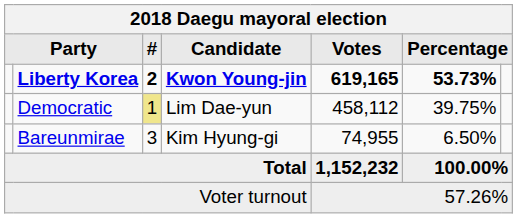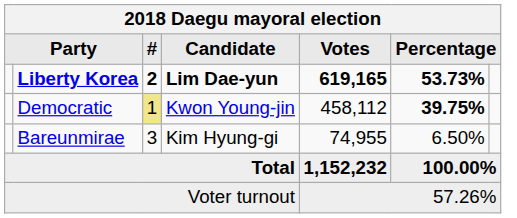(236, 78) Kwon Young-jin -> (222, 78) Lim Dae-yun
(219, 108) Lim Dae-yun -> (230, 108) Kwon Young-jin
(465, 108) normal -> (453, 108) bold
